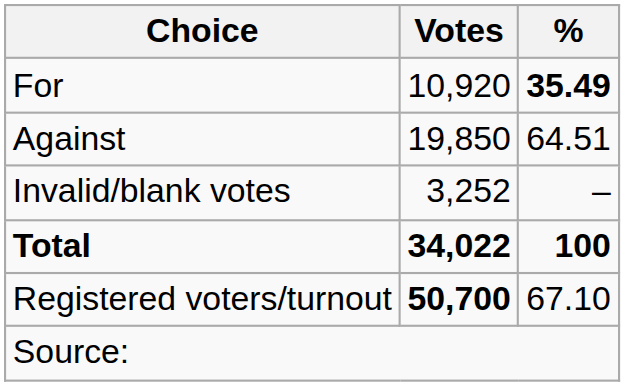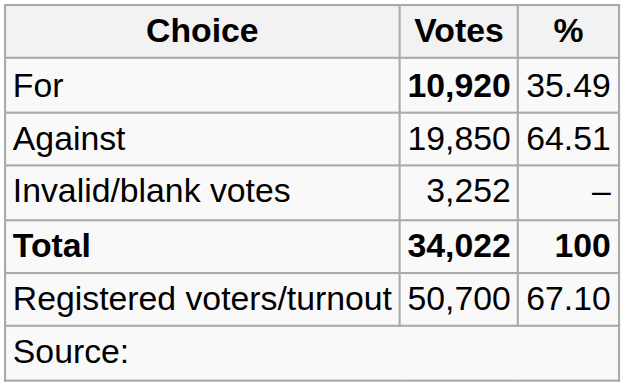(459, 84) normal -> (459, 84) bold
(569, 84) bold -> (569, 84) normal
(459, 298) bold -> (459, 298) normal
